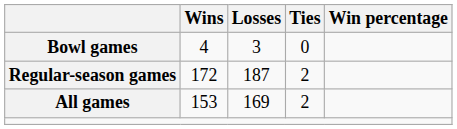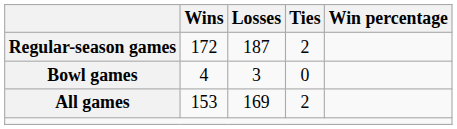rows swapped: (92, 74) <-> (92, 46)
